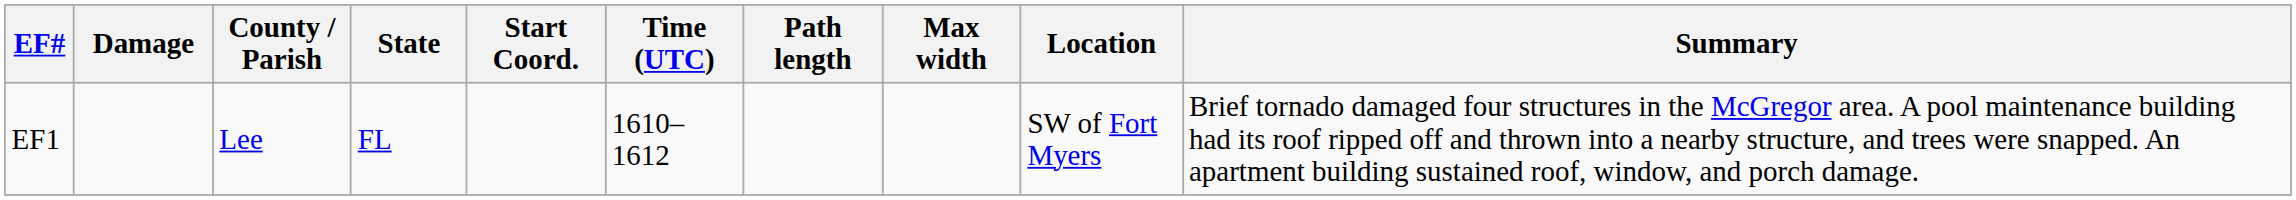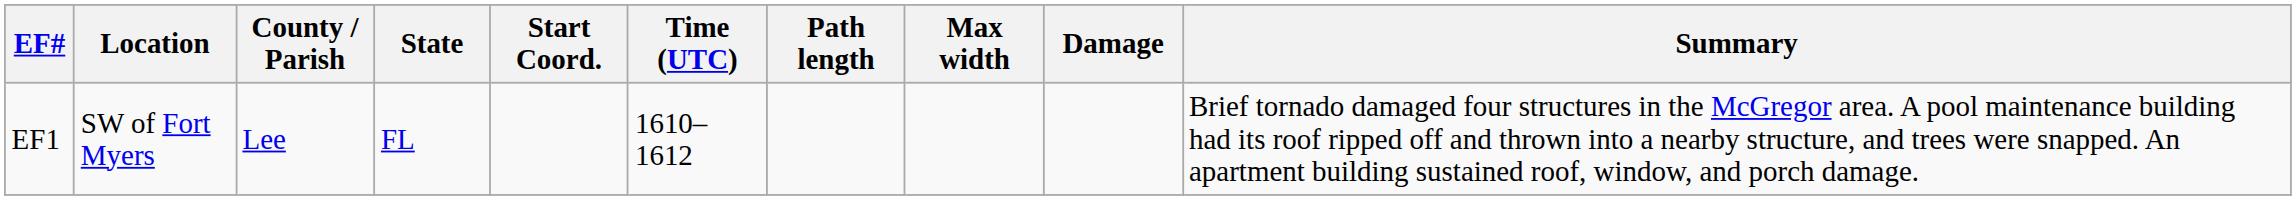columns swapped: (1102, 43) <-> (143, 43)
